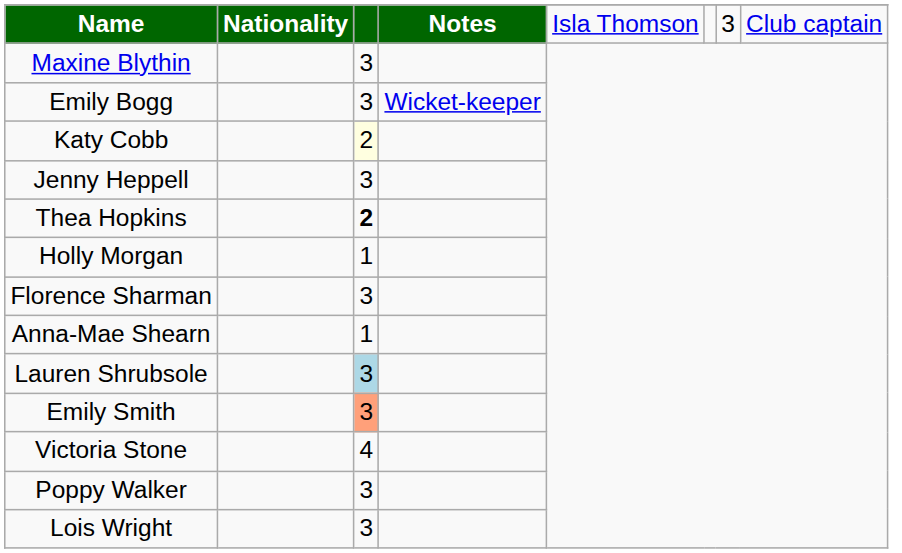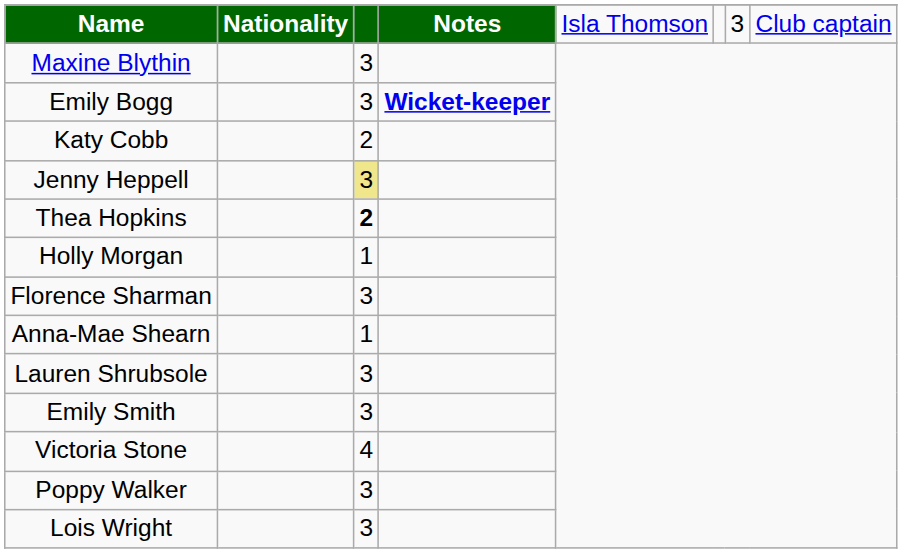(463, 101) normal -> (467, 101) bold
(366, 140) lightyellow background -> (366, 140) no background
(366, 179) no background -> (366, 179) khaki background
(366, 373) lightblue background -> (366, 373) no background
(366, 412) lightsalmon background -> (366, 412) no background
